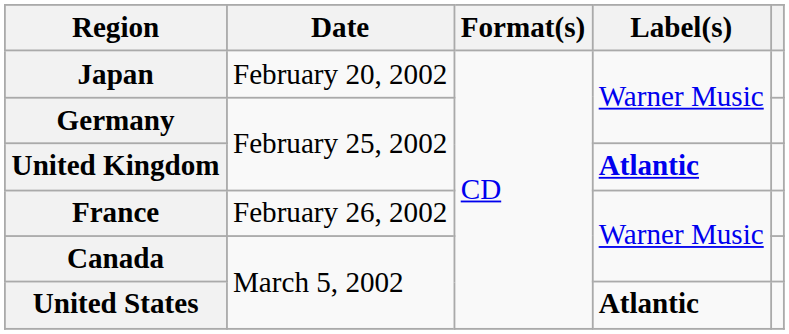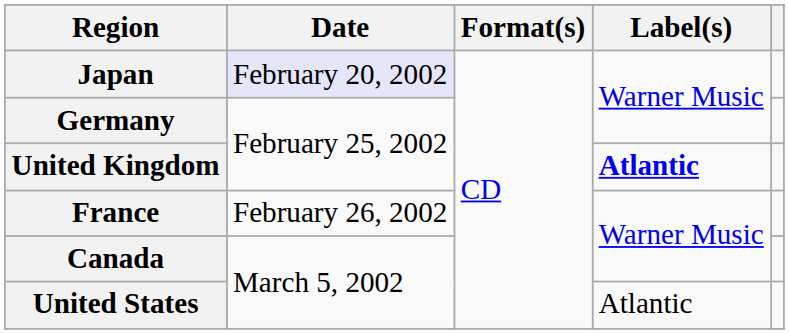(340, 73) no background -> (340, 73) lavender background
(649, 304) bold -> (646, 304) normal
